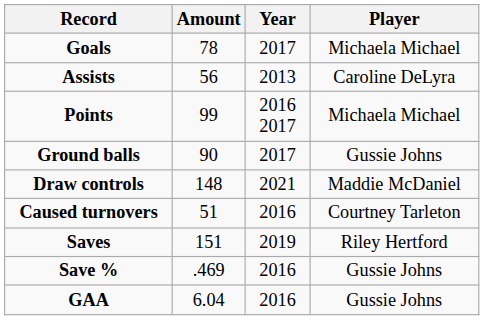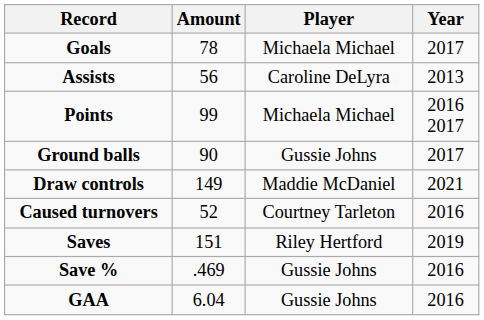columns swapped: (394, 18) <-> (278, 18)
(209, 184) 148 -> (209, 184) 149
(209, 213) 51 -> (209, 213) 52
